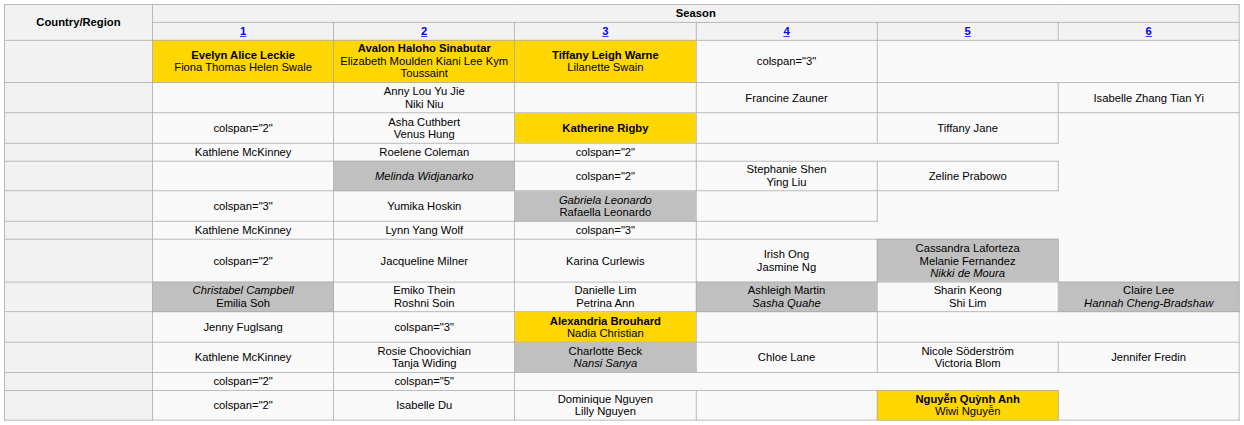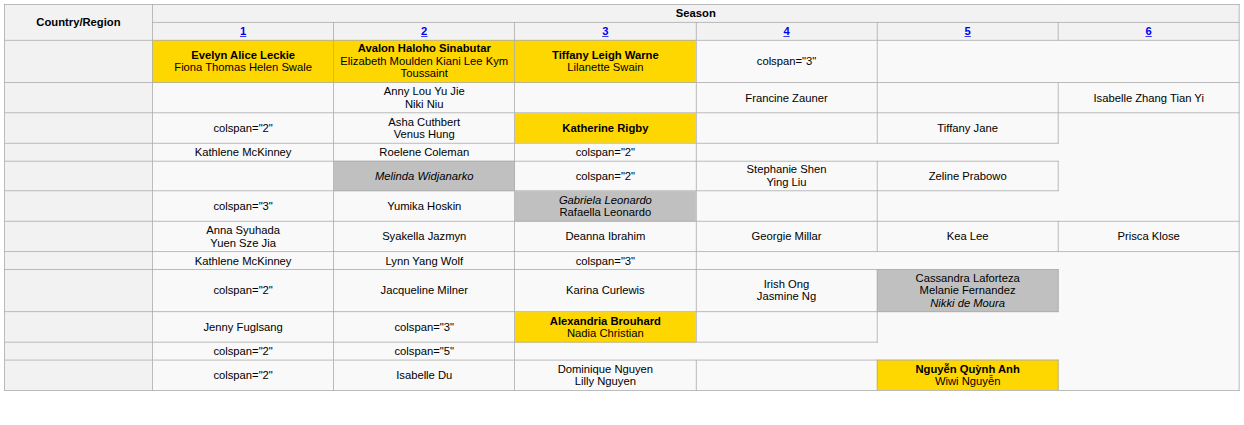+ row: (424, 237)
- row: (424, 297)
- row: (424, 358)
